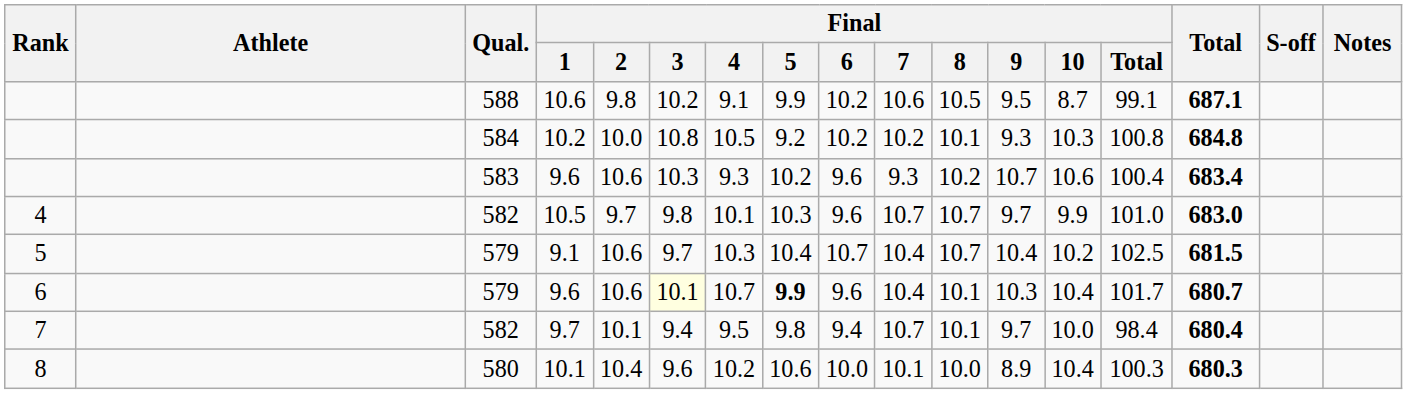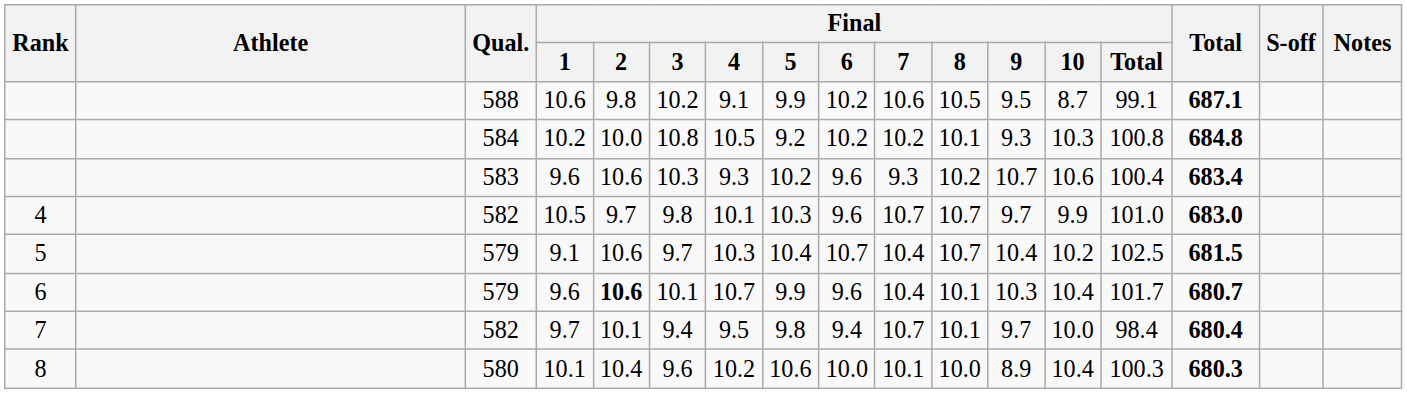(621, 291) normal -> (621, 291) bold
(678, 291) lightyellow background -> (678, 291) no background
(790, 291) bold -> (790, 291) normal
